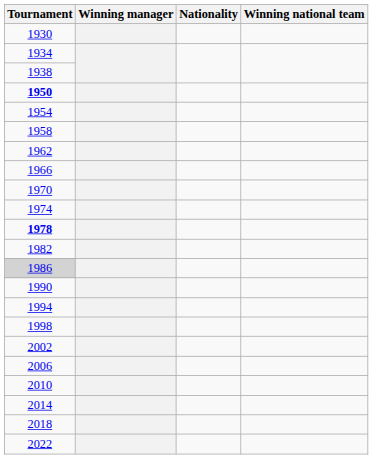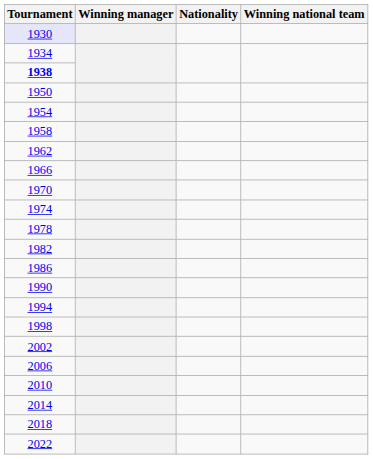(40, 33) no background -> (40, 33) lavender background
(40, 72) normal -> (40, 72) bold
(40, 92) bold -> (40, 92) normal
(40, 229) bold -> (40, 229) normal
(40, 268) lightgrey background -> (40, 268) no background
